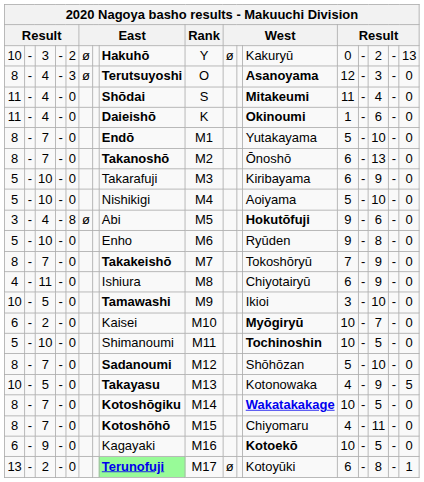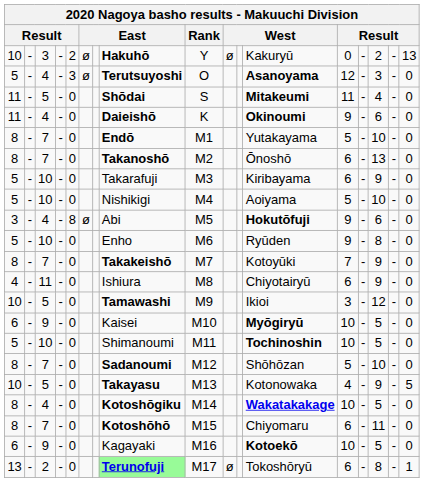(15, 76) 8 -> (15, 76) 5
(45, 96) 4 -> (45, 96) 5
(348, 117) 1 -> (348, 117) 9
(279, 261) Tokoshōryū -> (271, 261) Kotoyūki
(378, 302) 10 -> (378, 302) 12
(45, 323) 2 -> (45, 323) 9
(378, 323) 7 -> (378, 323) 5
(45, 405) 7 -> (45, 405) 4
(348, 425) 4 -> (348, 425) 6
(271, 466) Kotoyūki -> (279, 466) Tokoshōryū
